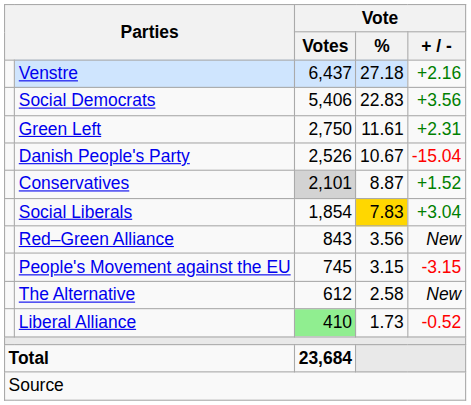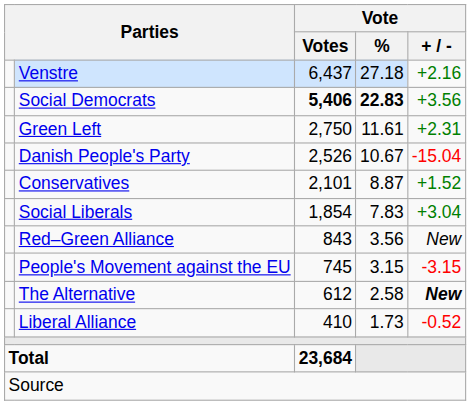(330, 101) normal -> (330, 101) bold
(382, 101) normal -> (382, 101) bold
(330, 184) lightgrey background -> (330, 184) no background
(387, 211) gold background -> (387, 211) no background
(444, 294) normal -> (443, 294) bold
(337, 322) lightgreen background -> (337, 322) no background
